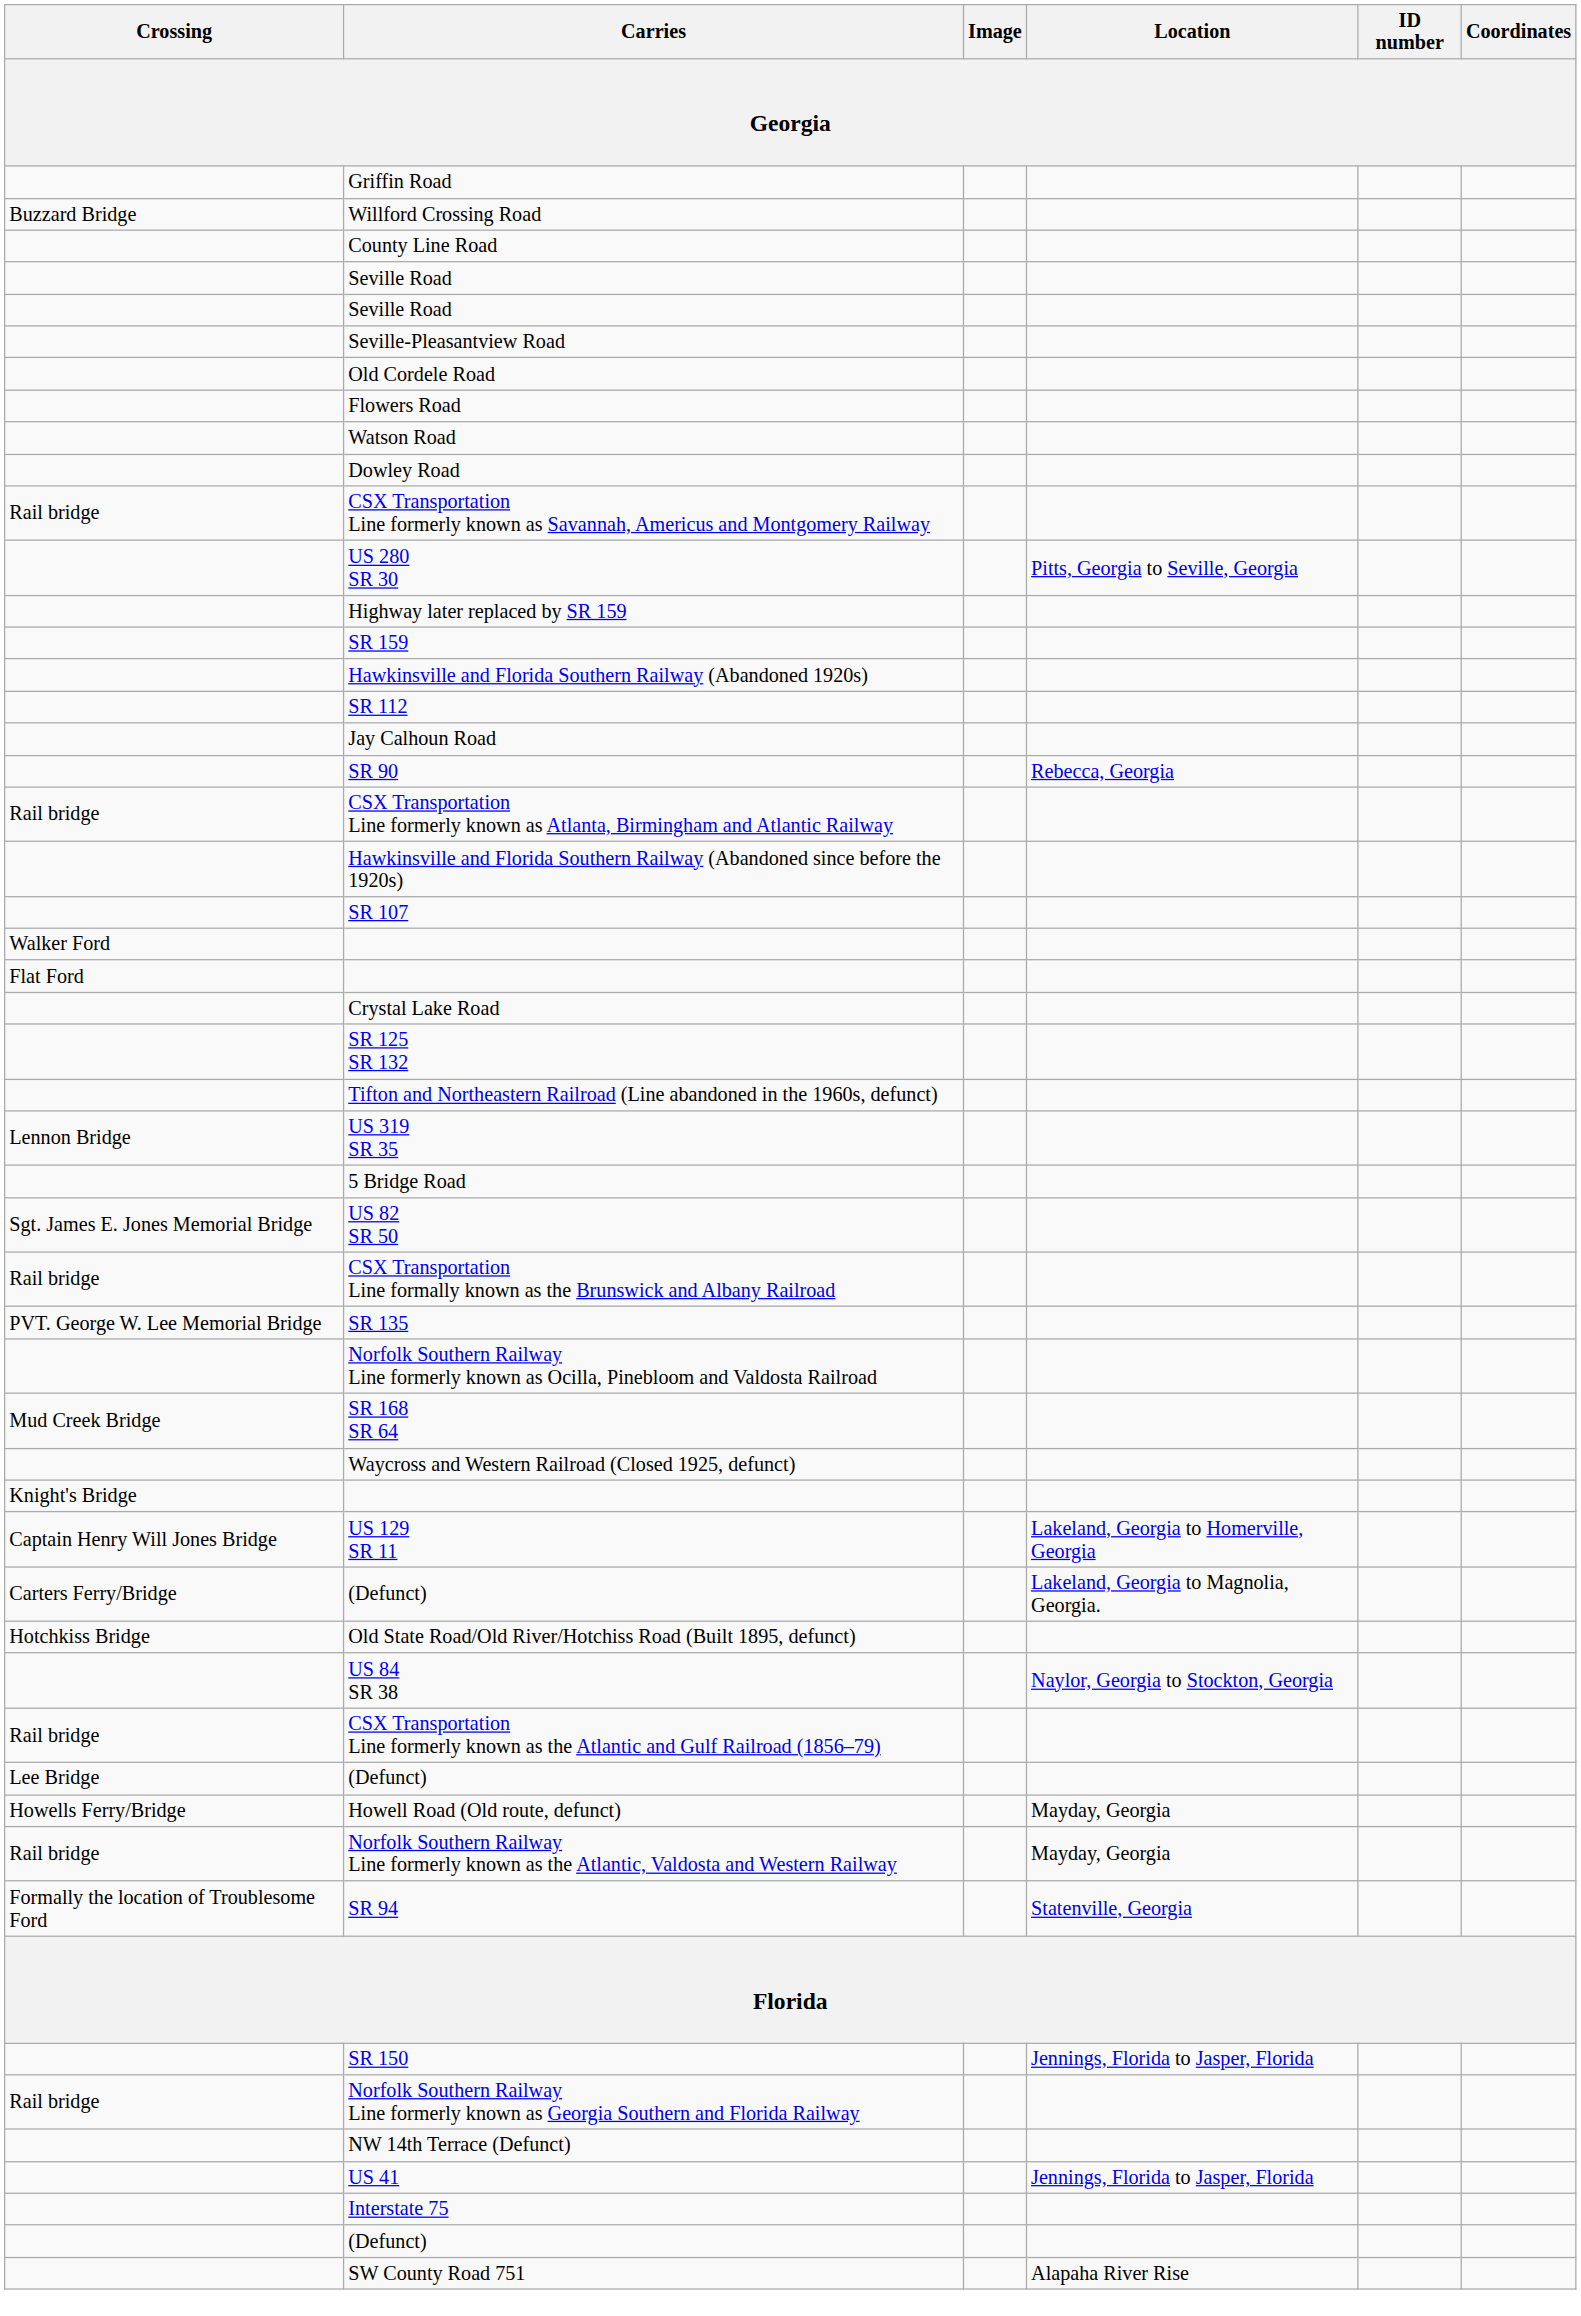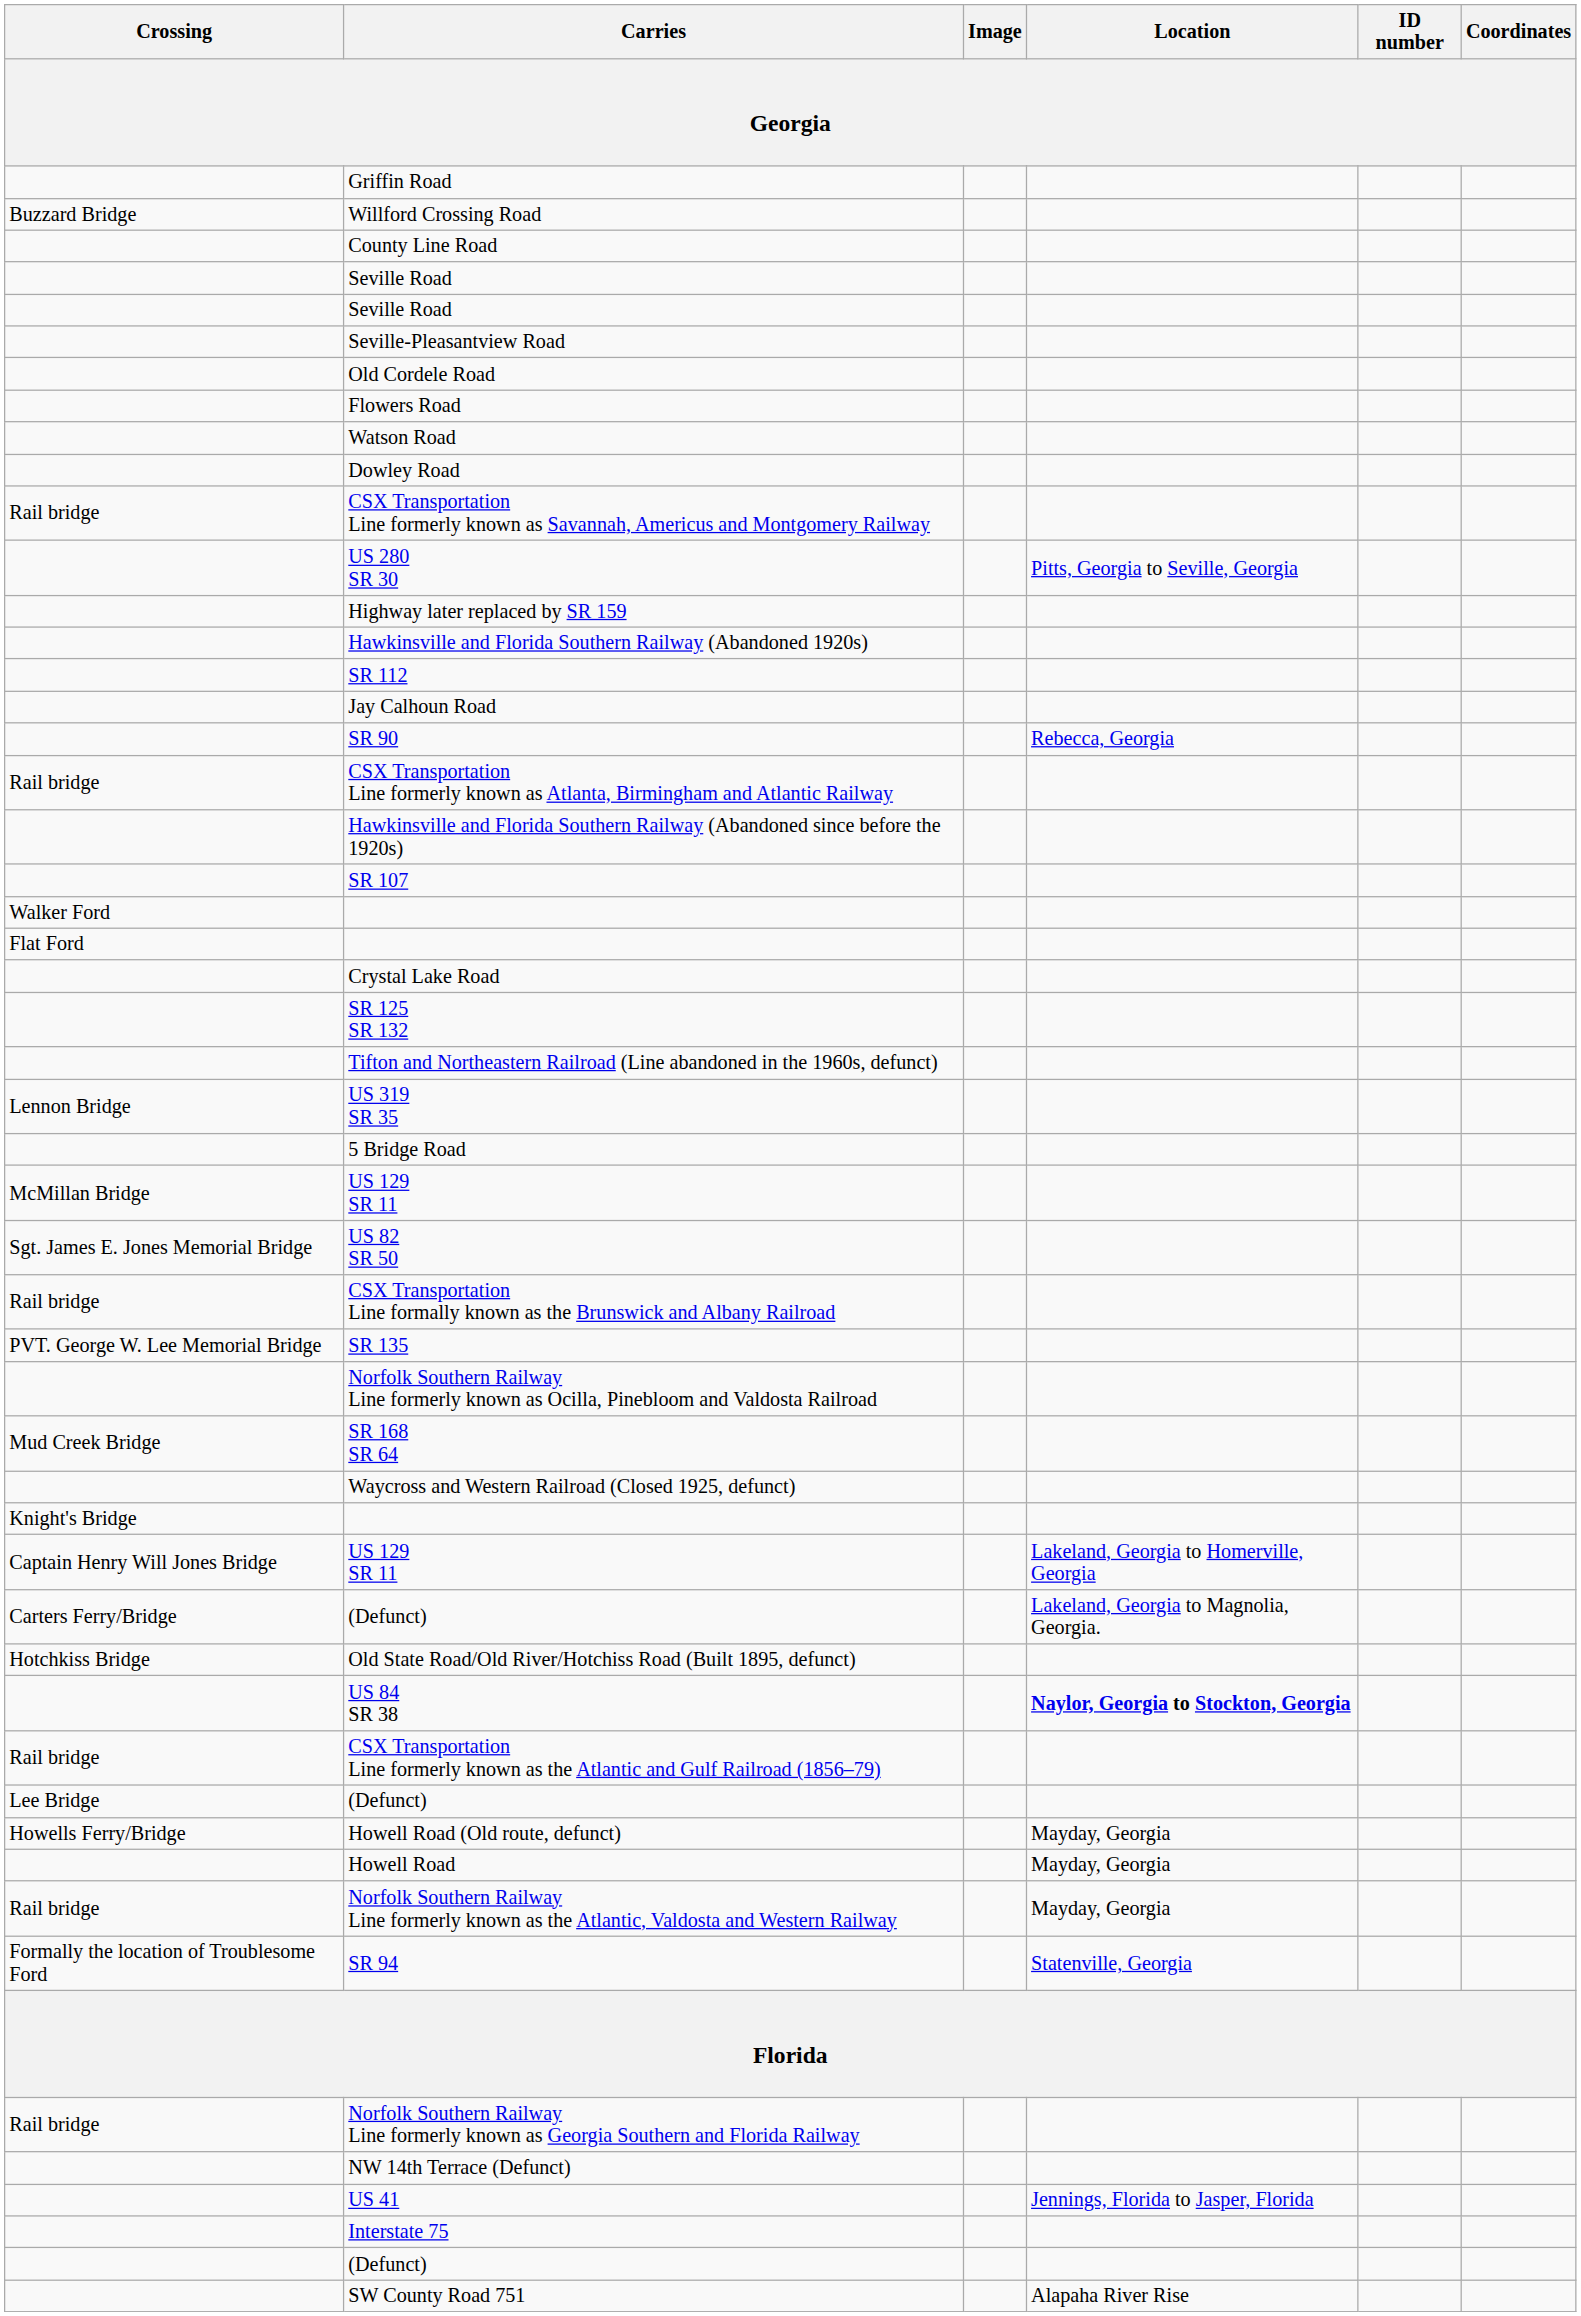- row: (174, 643)
+ row: (80, 1192)
(1182, 1680) normal -> (1191, 1703) bold
+ row: (174, 1865)
- row: (174, 2059)
